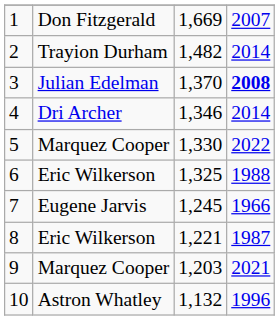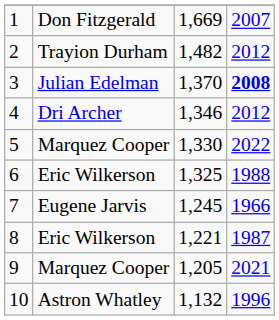(251, 51) 2014 -> (251, 51) 2012
(251, 113) 2014 -> (251, 113) 2012
(200, 268) 1,203 -> (200, 268) 1,205
